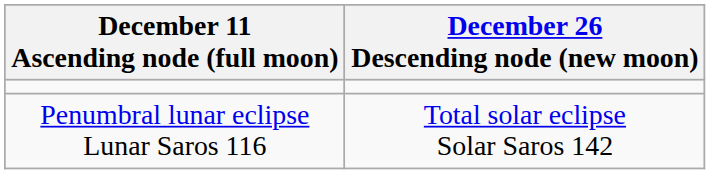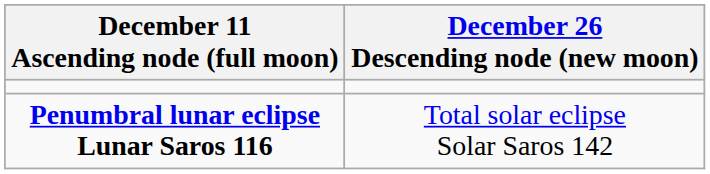(175, 130) normal -> (175, 130) bold
